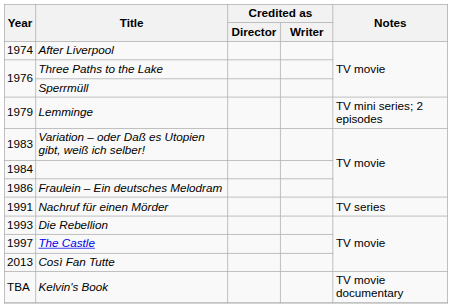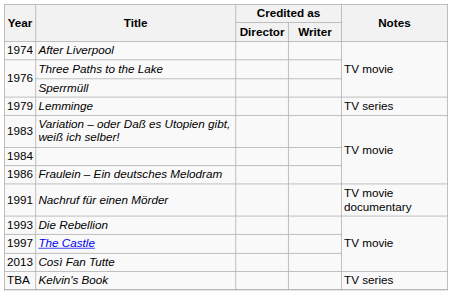(379, 112) TV mini series; 2 episodes -> (369, 106) TV series
(361, 206) TV series -> (378, 200) TV movie documentary
(370, 287) TV movie documentary -> (369, 280) TV series
